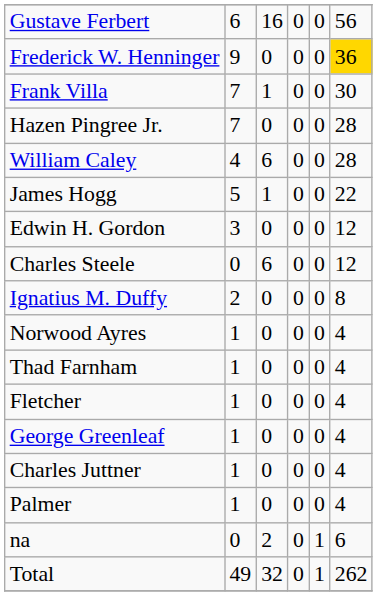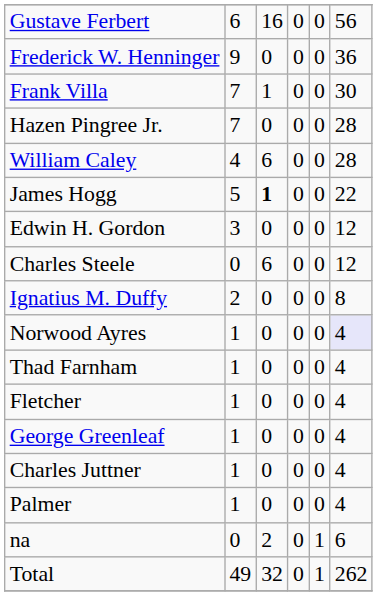(346, 56) gold background -> (346, 56) no background
(267, 194) normal -> (267, 194) bold
(340, 332) no background -> (340, 332) lavender background
